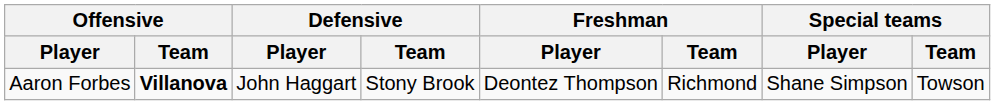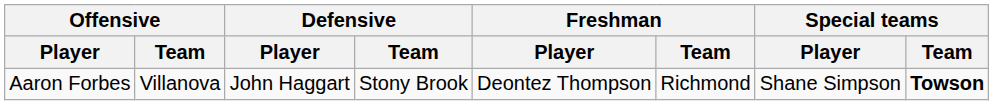(183, 83) bold -> (180, 83) normal
(951, 83) normal -> (947, 83) bold
